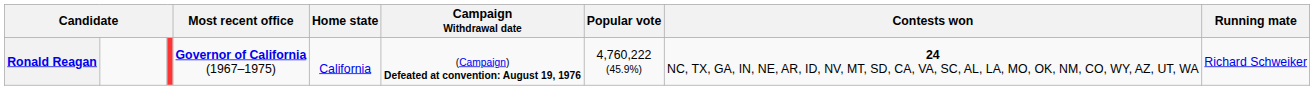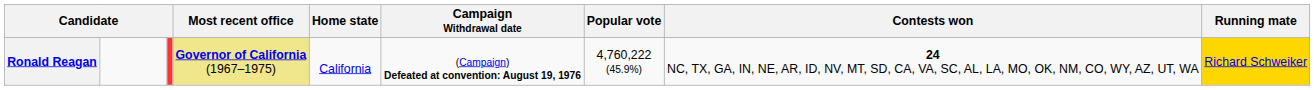(241, 61) no background -> (241, 61) khaki background
(1256, 61) no background -> (1256, 61) gold background
